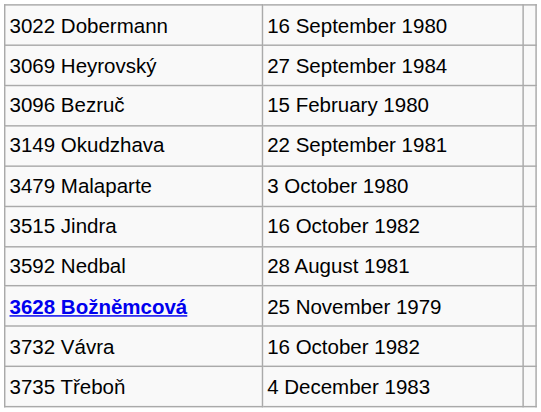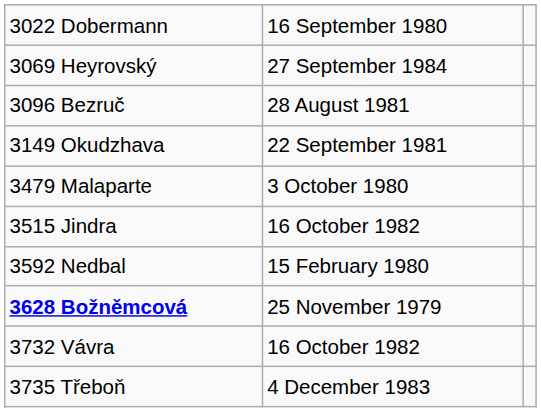(348, 106) 15 February 1980 -> (338, 106) 28 August 1981
(338, 266) 28 August 1981 -> (348, 266) 15 February 1980
